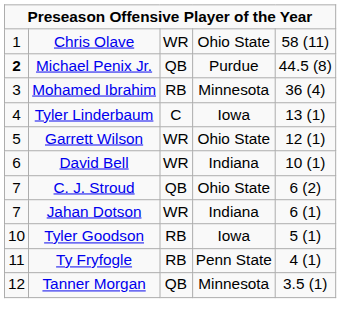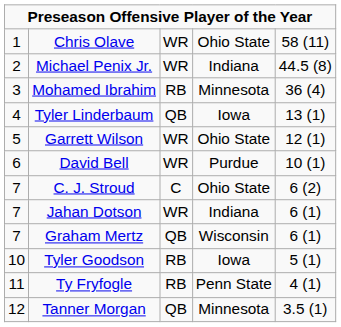(17, 65) bold -> (17, 65) normal
(176, 65) QB -> (176, 65) WR
(234, 65) Purdue -> (234, 65) Indiana
(176, 114) C -> (176, 114) QB
(234, 163) Indiana -> (234, 163) Purdue
(176, 187) QB -> (176, 187) C
+ row: (94, 236)
